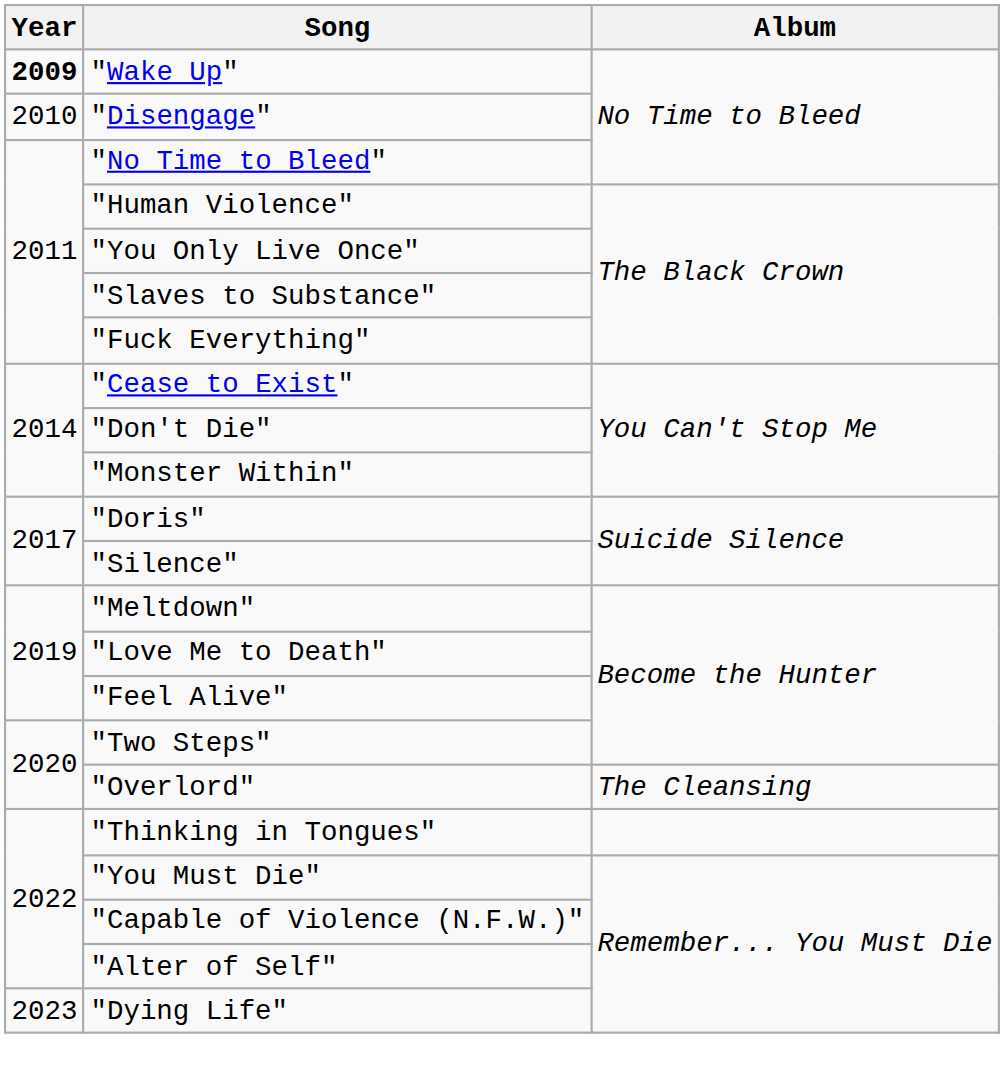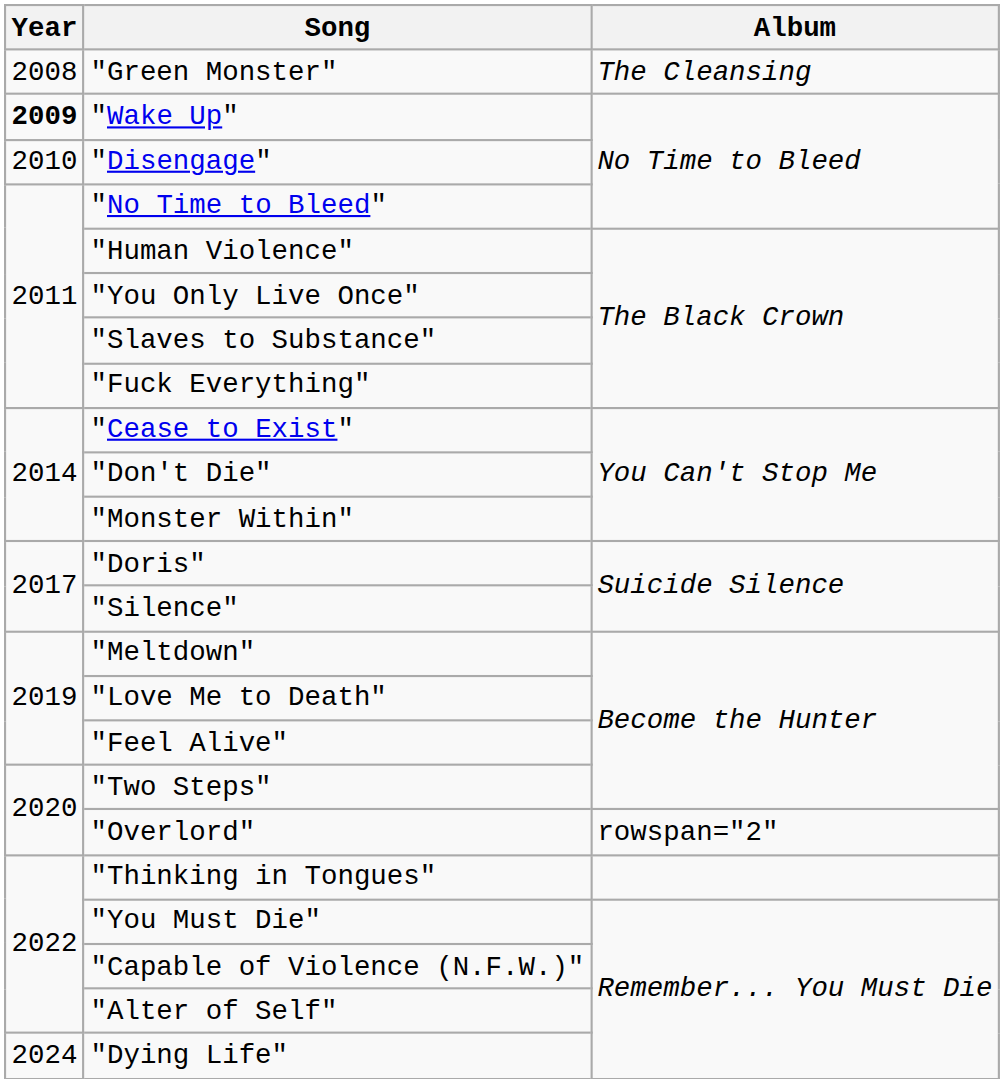+ row: (214, 72)
(704, 787) The Cleansing -> (688, 832) rowspan="2"
(45, 1011) 2023 -> (45, 1056) 2024
